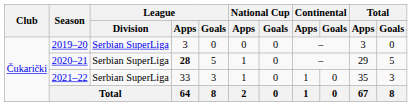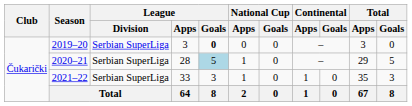(214, 45) normal -> (214, 45) bold
(185, 61) bold -> (185, 61) normal
(214, 61) no background -> (214, 61) lightblue background
